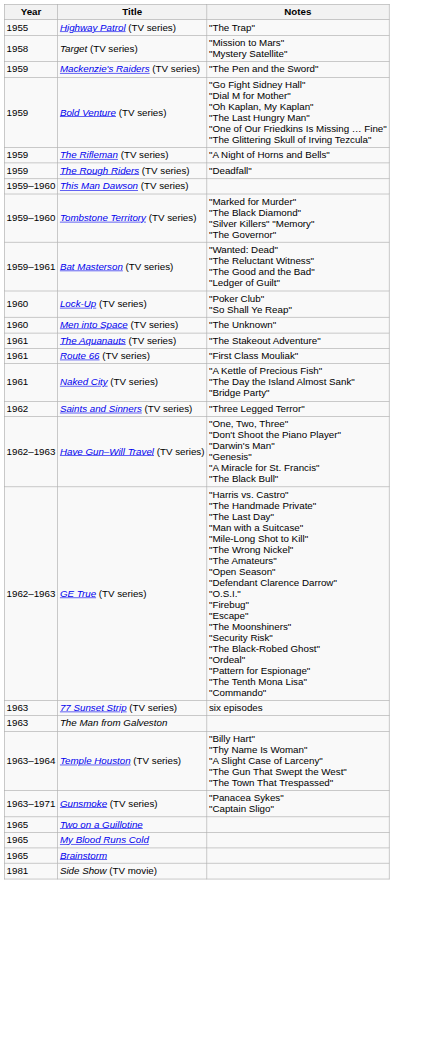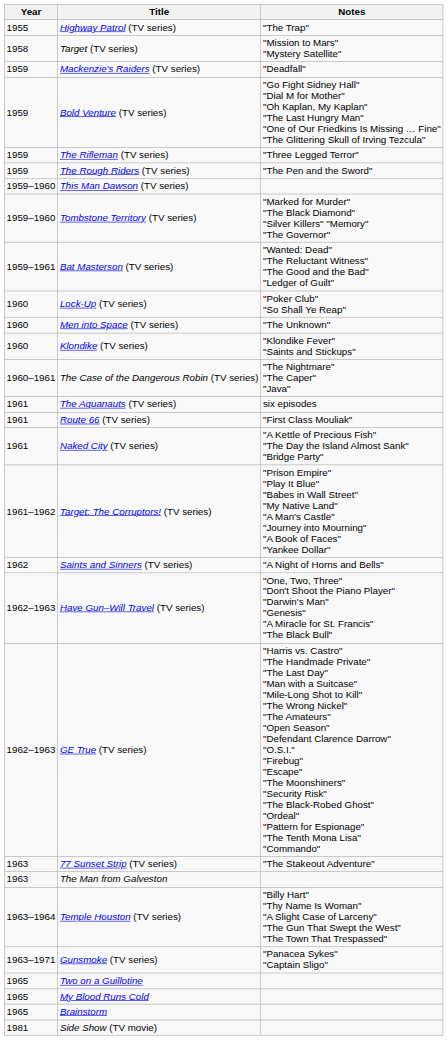(264, 69) "The Pen and the Sword" -> (284, 69) "Deadfall"
(269, 155) "A Night of Horns and Bells" -> (311, 155) "Three Legged Terror"
(230, 170) "Deadfall" -> (318, 170) "The Pen and the Sword"
+ row: (104, 346)
+ row: (159, 378)
(265, 340) "The Stakeout Adventure" -> (290, 404) six episodes
+ row: (136, 511)
(257, 409) "Three Legged Terror" -> (323, 565) "A Night of Horns and Bells"
(236, 708) six episodes -> (319, 864) "The Stakeout Adventure"
